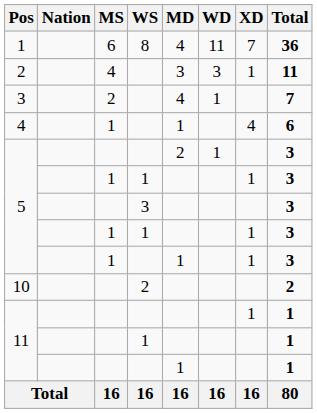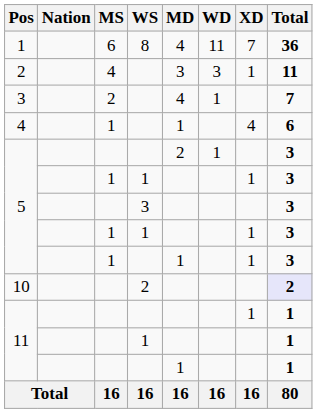(290, 286) no background -> (290, 286) lavender background
